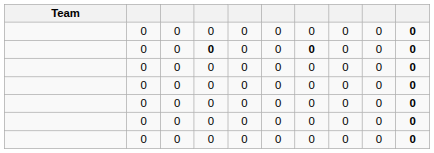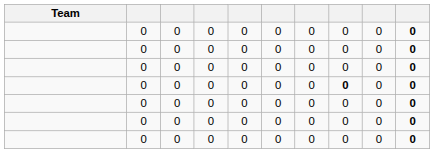(211, 49) bold -> (211, 49) normal
(312, 49) bold -> (312, 49) normal
(345, 85) normal -> (345, 85) bold
